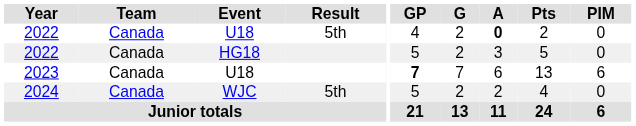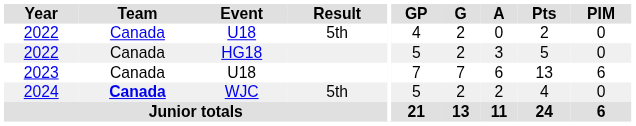(498, 33) bold -> (499, 33) normal
(415, 72) bold -> (416, 72) normal
(136, 92) normal -> (137, 92) bold
